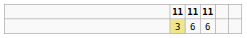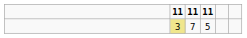(193, 26) 6 -> (193, 26) 7
(208, 26) 6 -> (208, 26) 5
